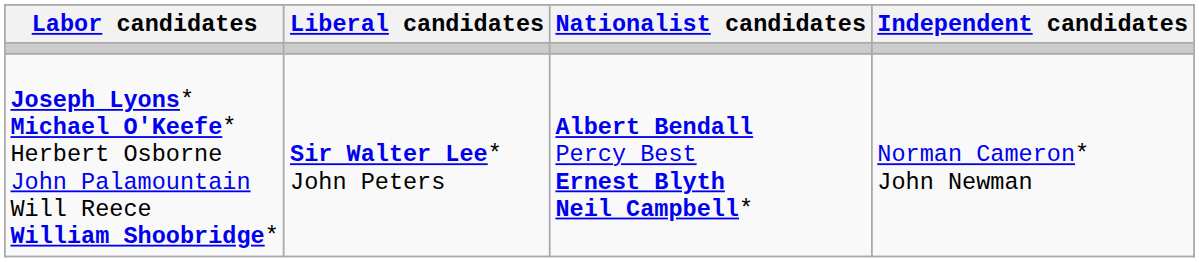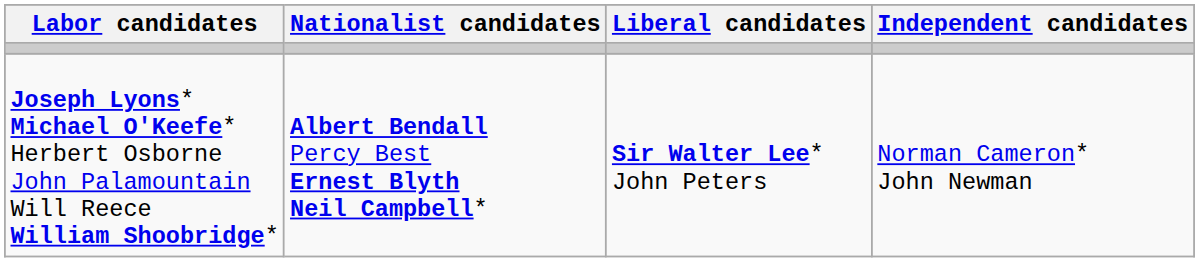columns swapped: (711, 24) <-> (417, 24)
